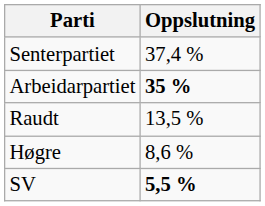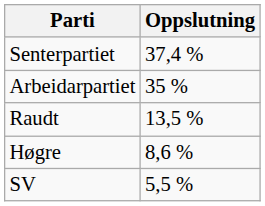(168, 86) bold -> (166, 86) normal
(171, 184) bold -> (169, 184) normal
